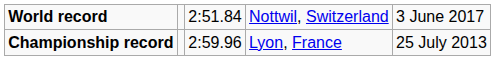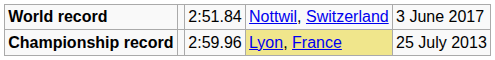(295, 42) no background -> (295, 42) khaki background
